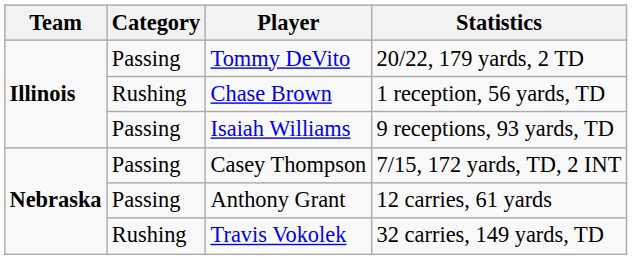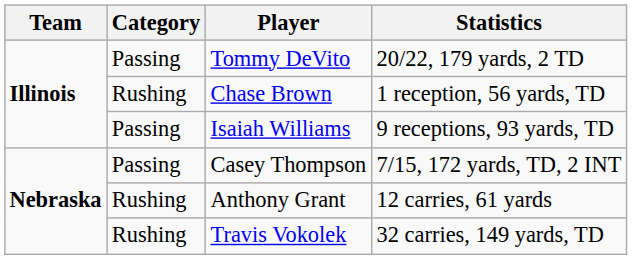(146, 200) Passing -> (149, 200) Rushing
